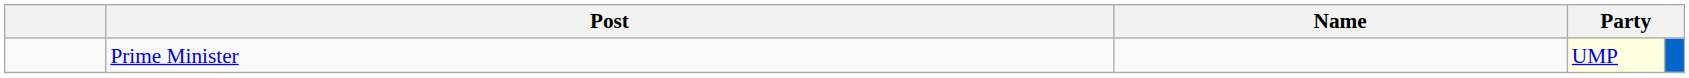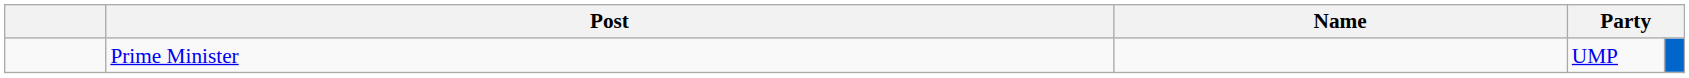(1595, 55) lightyellow background -> (1595, 55) no background
